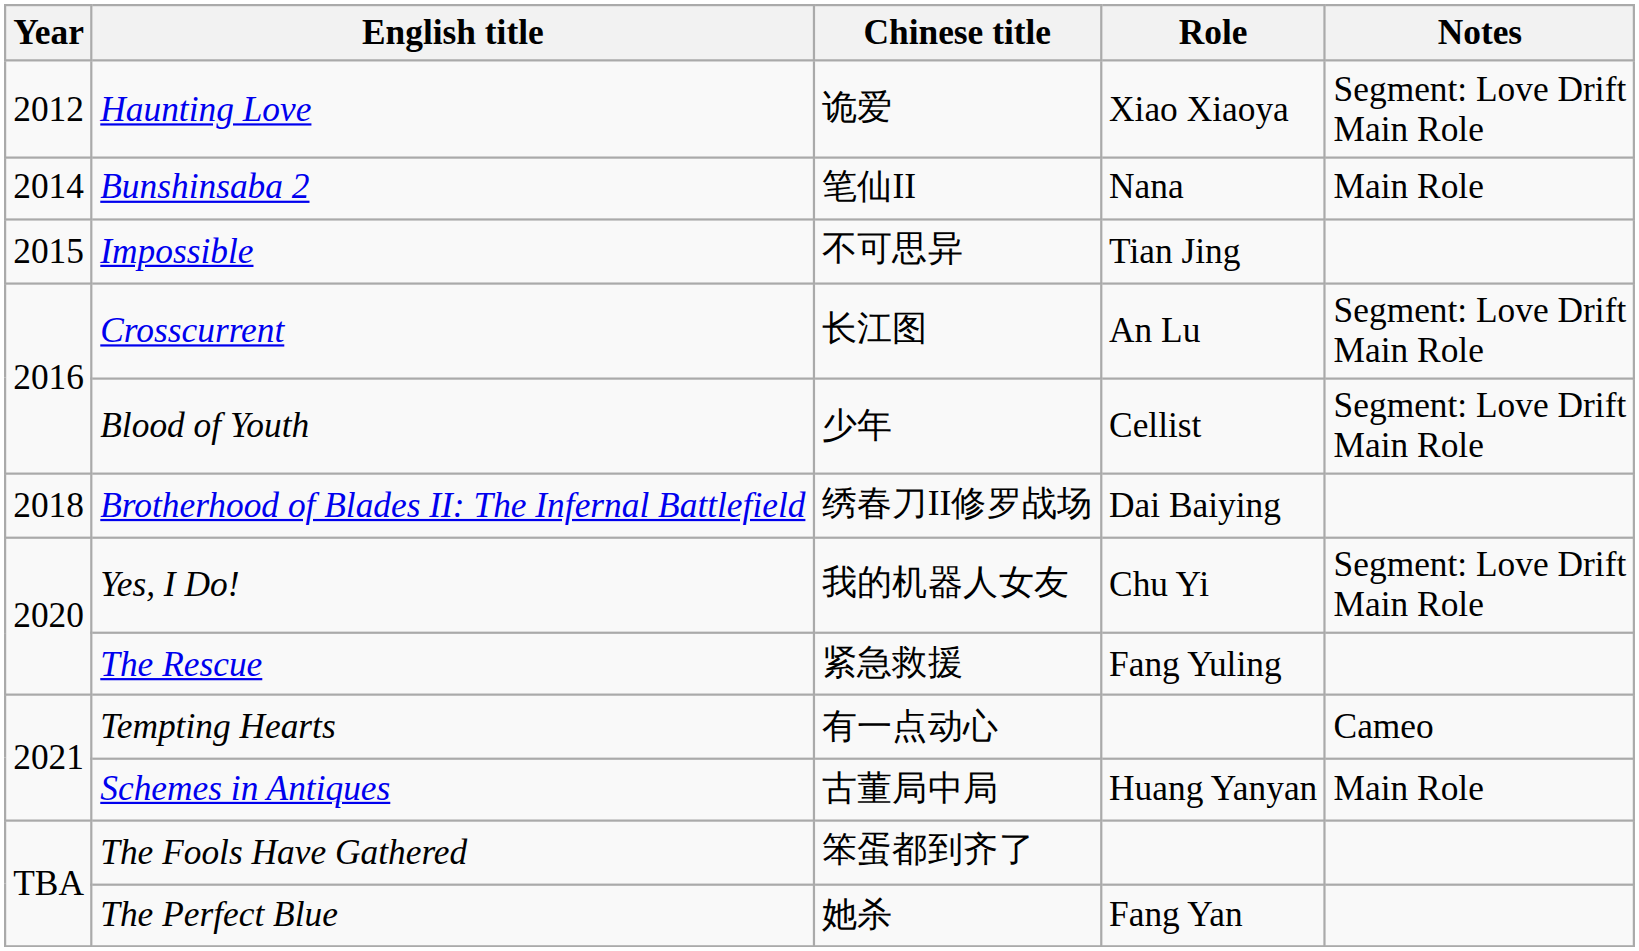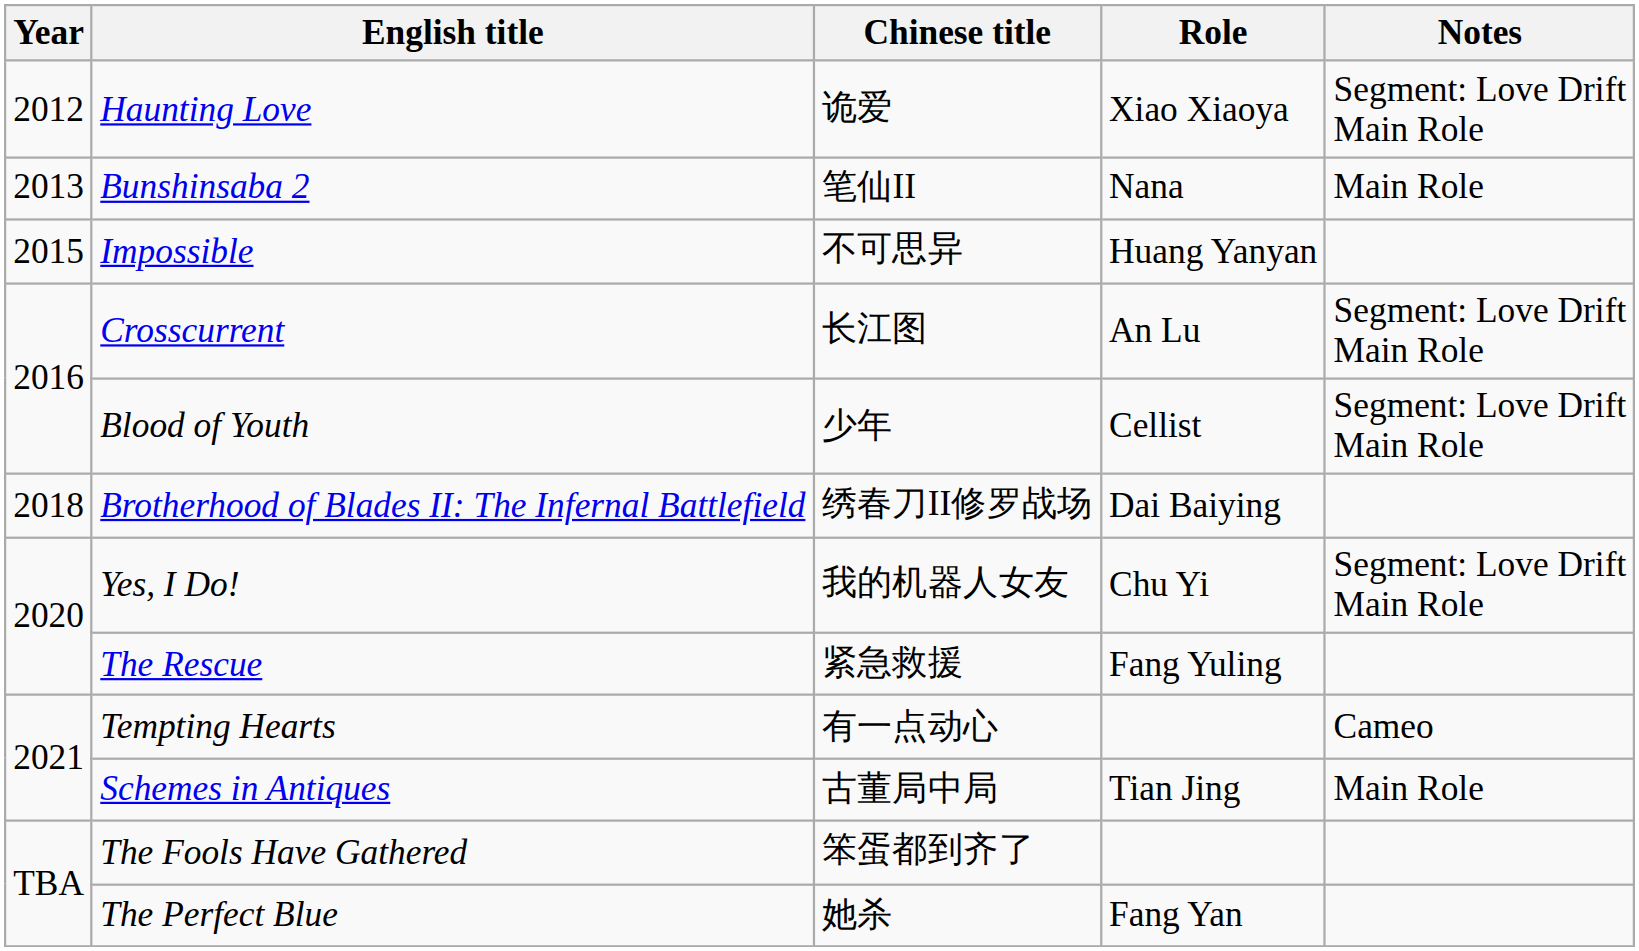(49, 187) 2014 -> (49, 187) 2013
(1175, 250) Tian Jing -> (1213, 250) Huang Yanyan
(1213, 788) Huang Yanyan -> (1175, 788) Tian Jing
